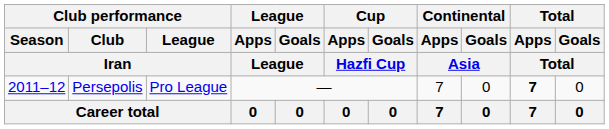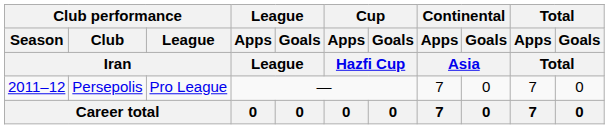(533, 87) bold -> (533, 87) normal
